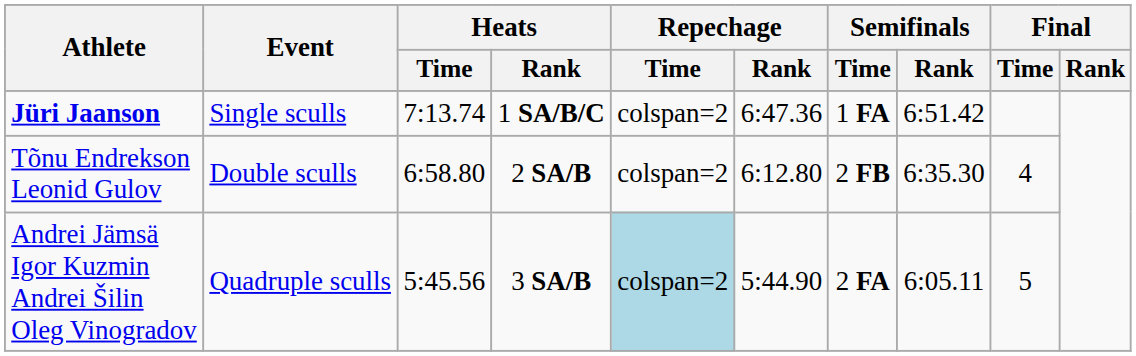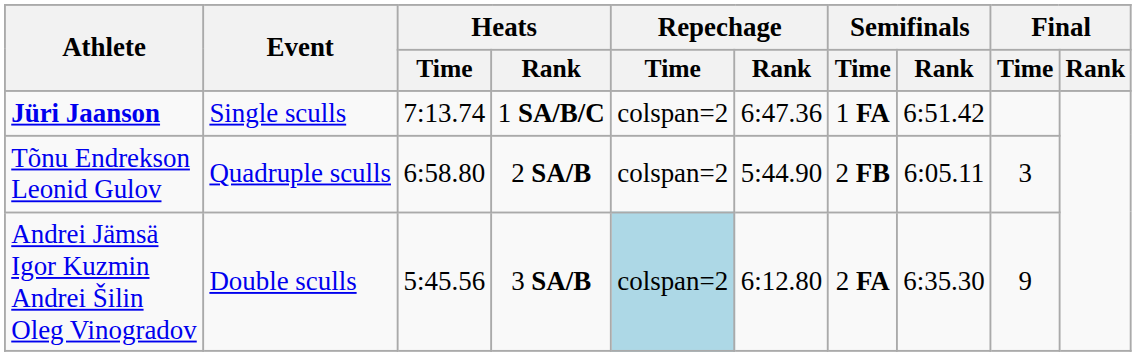(283, 173) Double sculls -> (300, 173) Quadruple sculls
(782, 173) 6:12.80 -> (782, 173) 5:44.90
(944, 173) 6:35.30 -> (944, 173) 6:05.11
(1025, 173) 4 -> (1025, 173) 3
(300, 281) Quadruple sculls -> (283, 281) Double sculls
(782, 281) 5:44.90 -> (782, 281) 6:12.80
(944, 281) 6:05.11 -> (944, 281) 6:35.30
(1025, 281) 5 -> (1025, 281) 9
